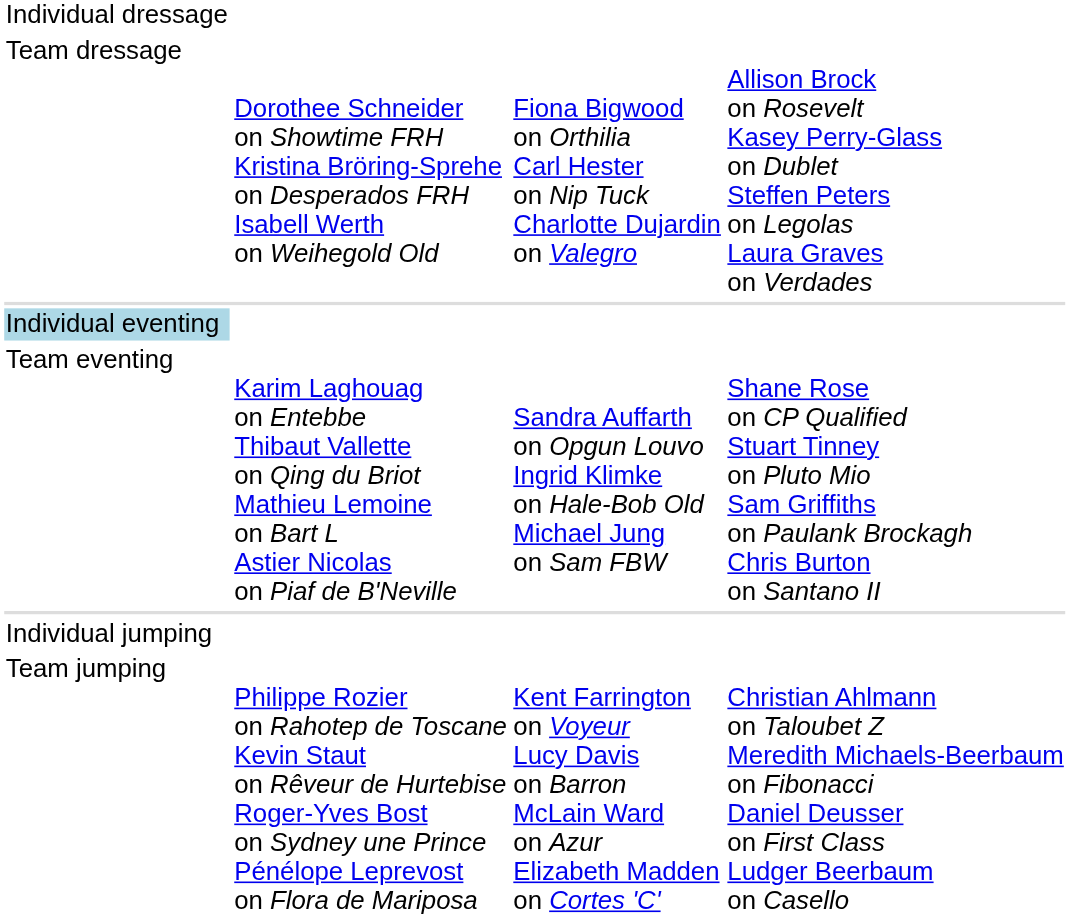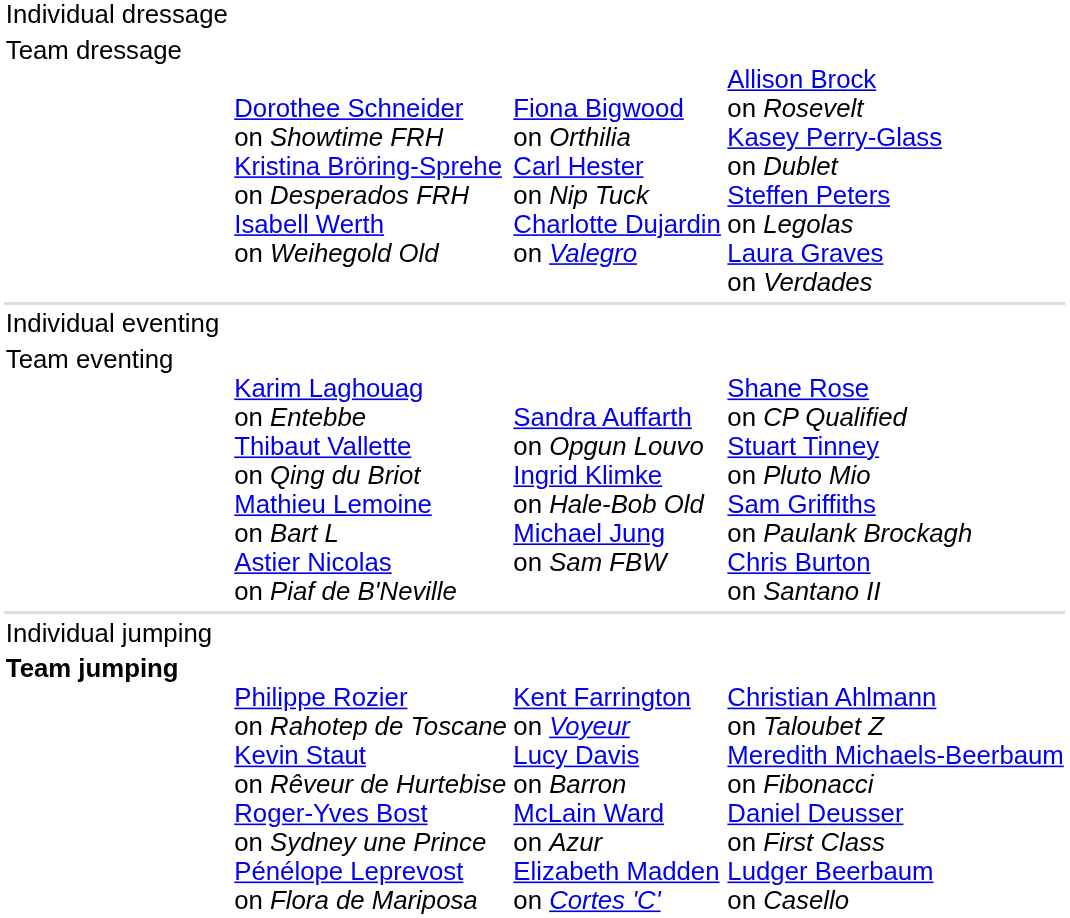(113, 324) lightblue background -> (113, 324) no background
(86, 668) normal -> (92, 668) bold
